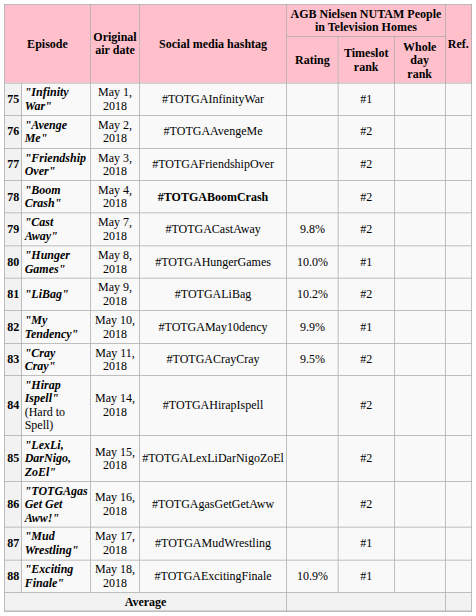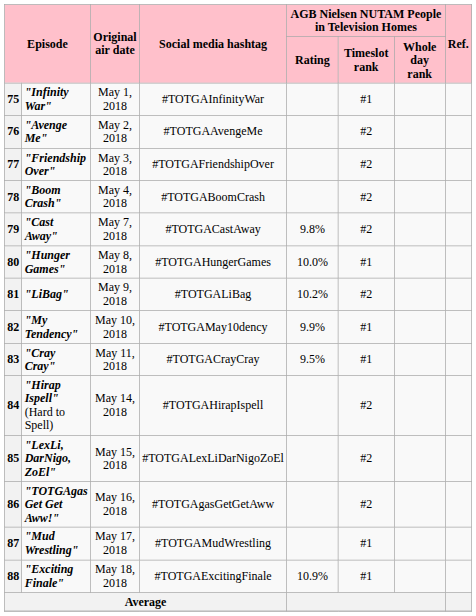(213, 196) bold -> (213, 196) normal
(366, 359) #2 -> (366, 359) #1
